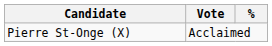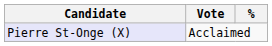(69, 32) no background -> (69, 32) lavender background
